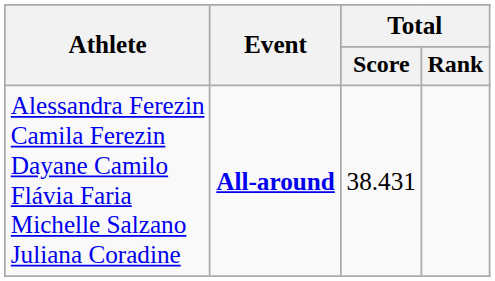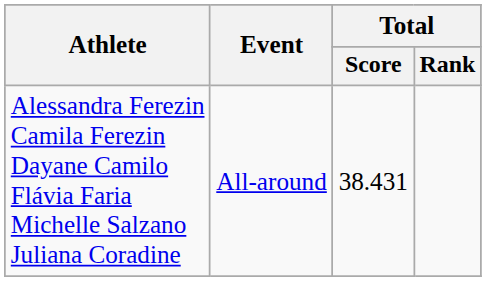(276, 180) bold -> (272, 180) normal
